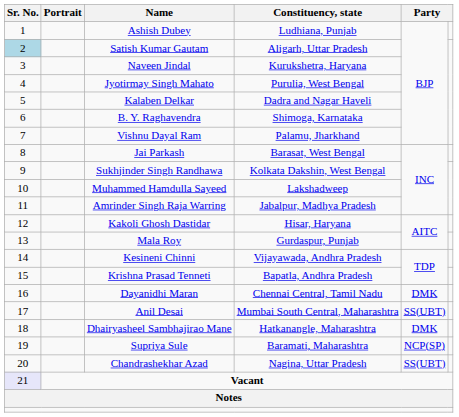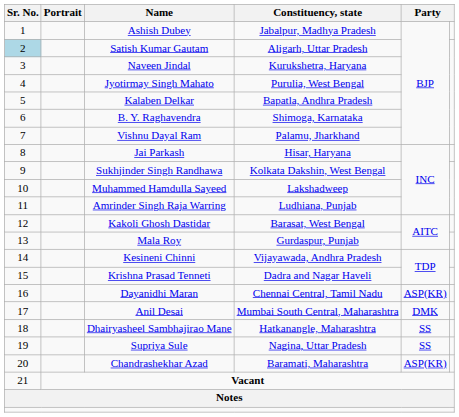(318, 30) Ludhiana, Punjab -> (318, 30) Jabalpur, Madhya Pradesh
(318, 100) Dadra and Nagar Haveli -> (318, 100) Bapatla, Andhra Pradesh
(318, 153) Barasat, West Bengal -> (318, 153) Hisar, Haryana
(318, 205) Jabalpur, Madhya Pradesh -> (318, 205) Ludhiana, Punjab
(318, 223) Hisar, Haryana -> (318, 223) Barasat, West Bengal
(318, 275) Bapatla, Andhra Pradesh -> (318, 275) Dadra and Nagar Haveli
(424, 293) DMK -> (425, 293) ASP(KR)
(424, 310) SS(UBT) -> (425, 310) DMK
(424, 328) DMK -> (425, 328) SS
(318, 345) Baramati, Maharashtra -> (318, 345) Nagina, Uttar Pradesh
(424, 345) NCP(SP) -> (425, 345) SS
(318, 363) Nagina, Uttar Pradesh -> (318, 363) Baramati, Maharashtra
(424, 363) SS(UBT) -> (425, 363) ASP(KR)
(23, 380) lavender background -> (23, 380) no background
